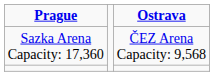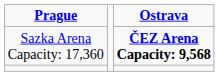(161, 45) normal -> (164, 45) bold
